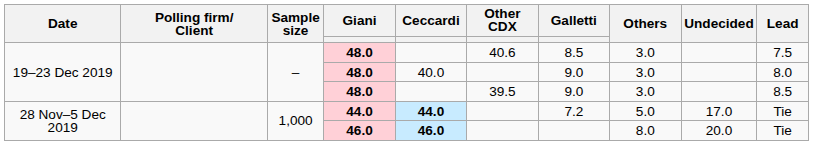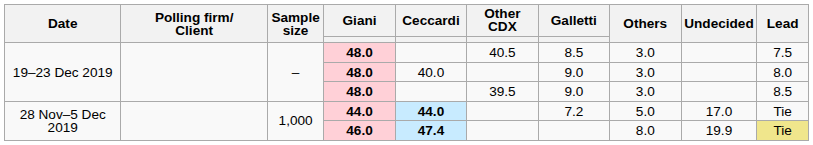(502, 53) 40.6 -> (502, 53) 40.5
(431, 130) 46.0 -> (431, 130) 47.4
(719, 130) 20.0 -> (719, 130) 19.9
(783, 130) no background -> (783, 130) khaki background
